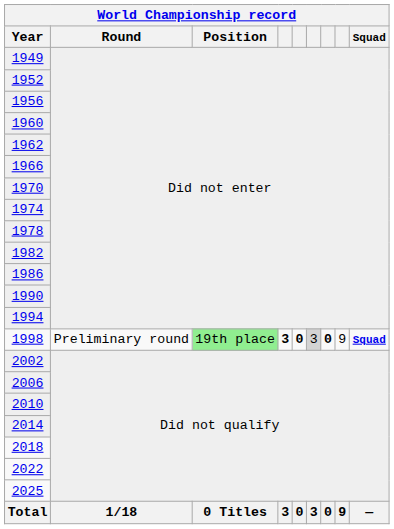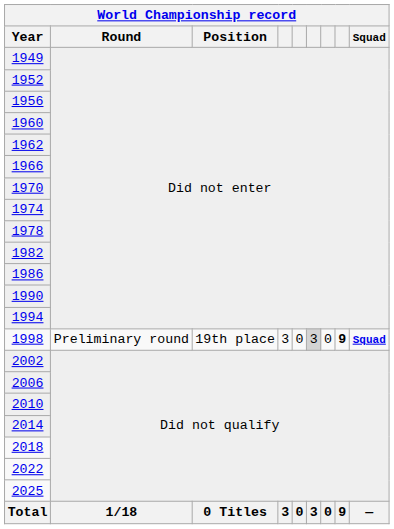(235, 339) lightgreen background -> (235, 339) no background
(285, 339) bold -> (285, 339) normal
(300, 339) bold -> (300, 339) normal
(328, 339) bold -> (328, 339) normal
(342, 339) normal -> (342, 339) bold
